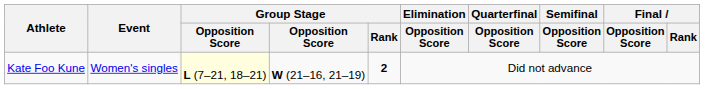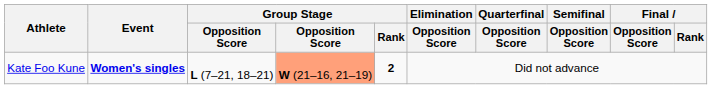(134, 68) normal -> (138, 68) bold
(225, 75) lightyellow background -> (232, 75) no background
(318, 75) no background -> (325, 75) lightsalmon background
